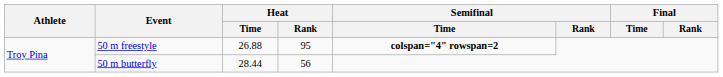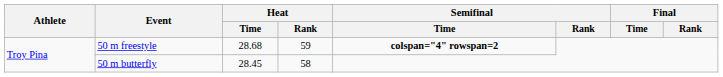(250, 46) 26.88 -> (250, 46) 28.68
(306, 46) 95 -> (306, 46) 59
(250, 63) 28.44 -> (250, 63) 28.45
(306, 63) 56 -> (306, 63) 58
